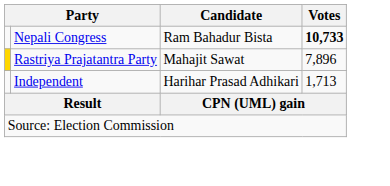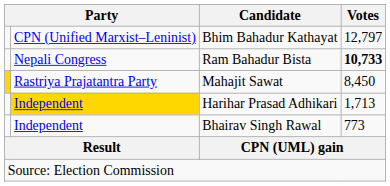+ row: (270, 37)
(321, 59) 7,896 -> (360, 81) 8,450
(48, 81) no background -> (48, 103) gold background
+ row: (262, 125)
